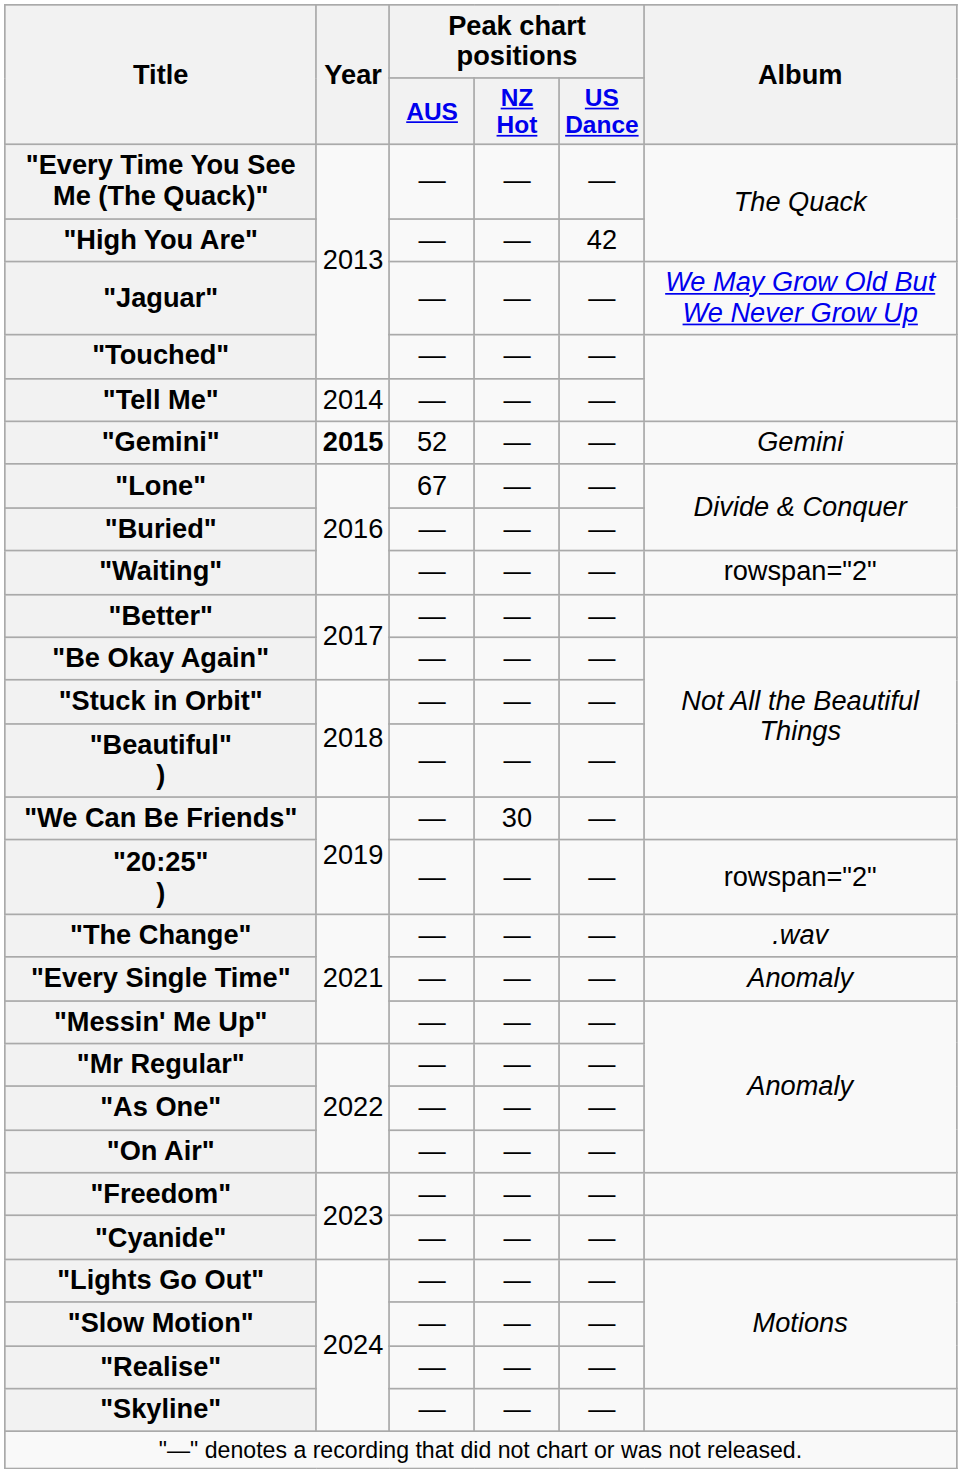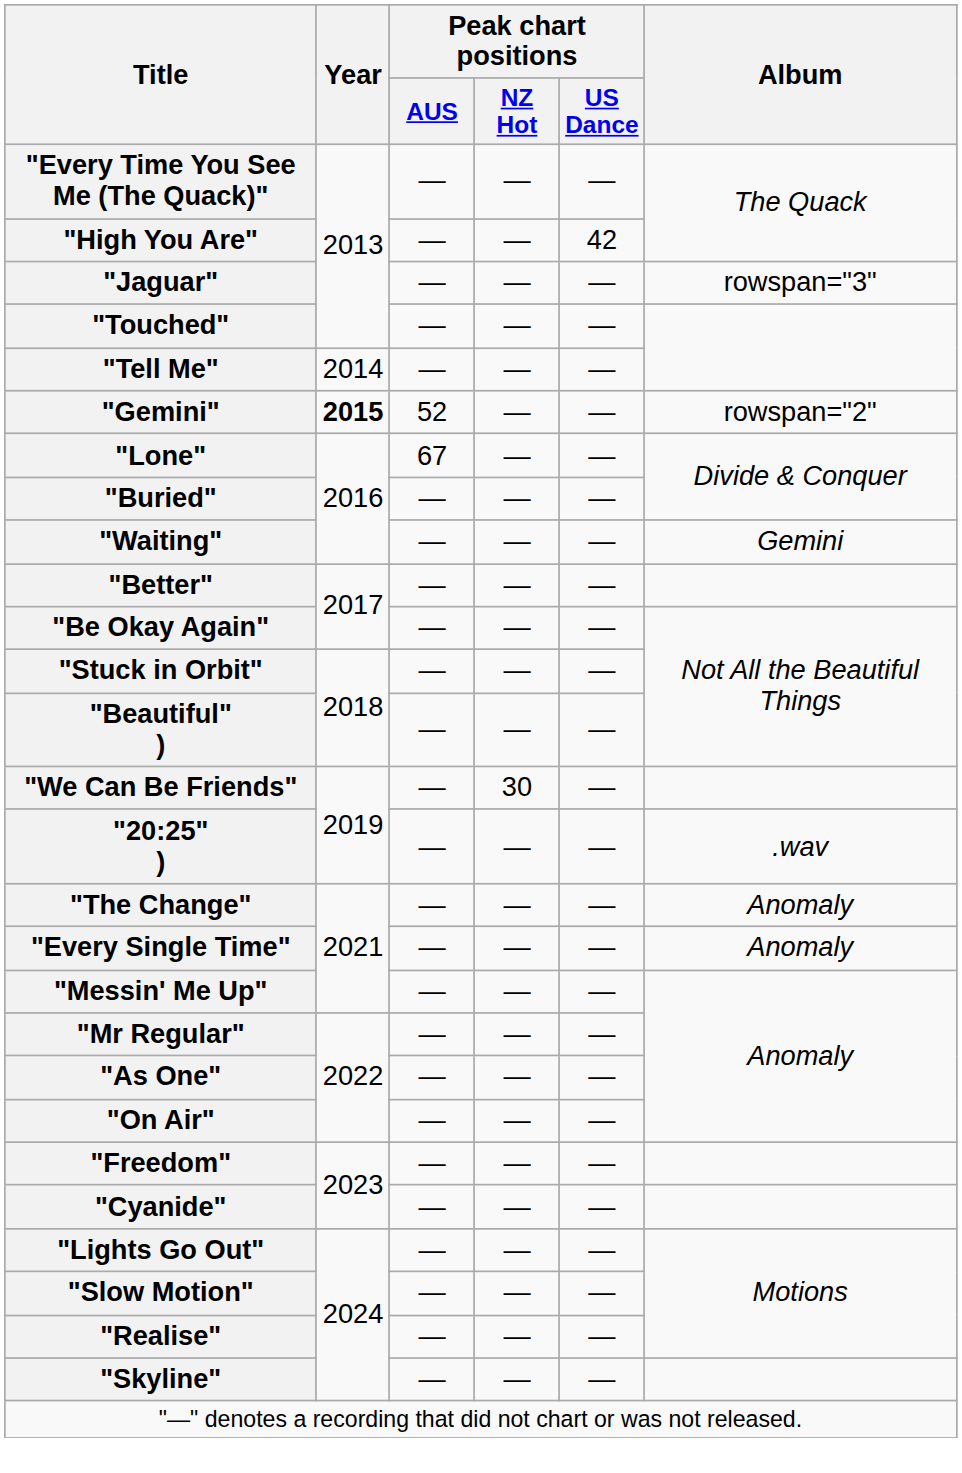(800, 297) We May Grow Old But We Never Grow Up -> (800, 282) rowspan="3"
(800, 442) Gemini -> (800, 411) rowspan="2"
(800, 571) rowspan="2" -> (800, 541) Gemini
(800, 876) rowspan="2" -> (800, 846) .wav
(800, 935) .wav -> (800, 904) Anomaly
